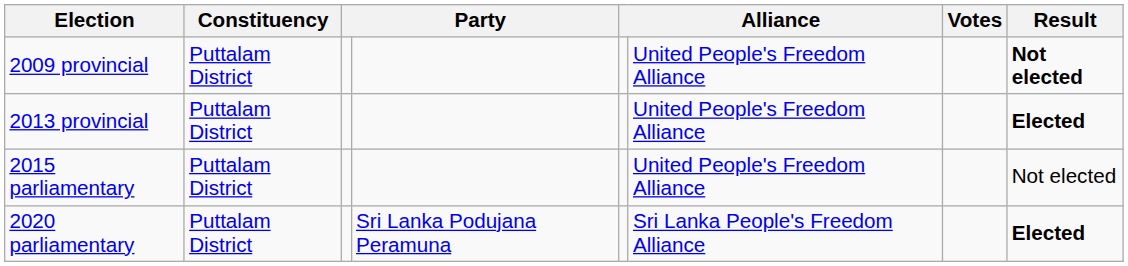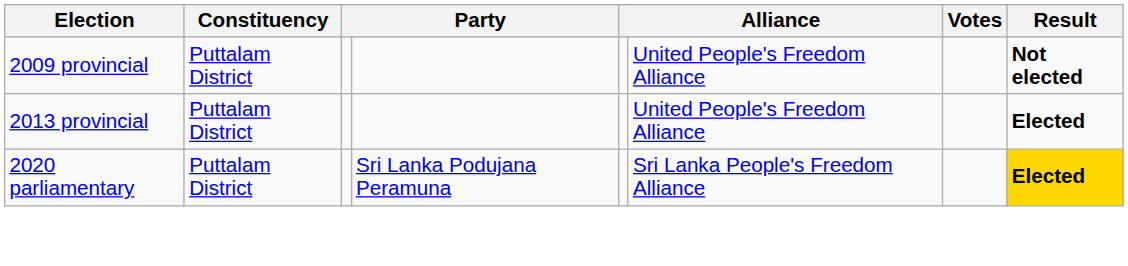- row: (72, 177)
(1048, 233) no background -> (1048, 177) gold background
